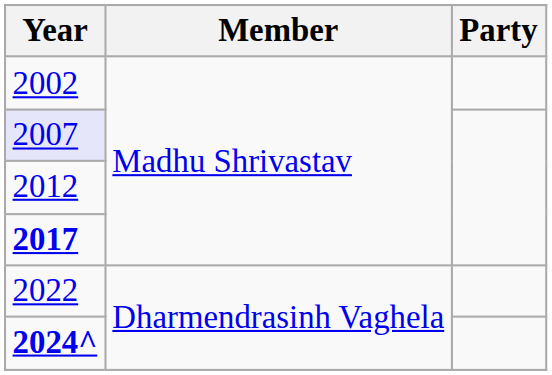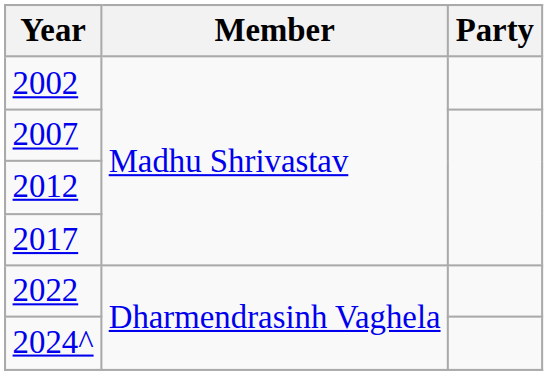(45, 134) lavender background -> (45, 134) no background
(45, 238) bold -> (45, 238) normal
(55, 342) bold -> (53, 342) normal
